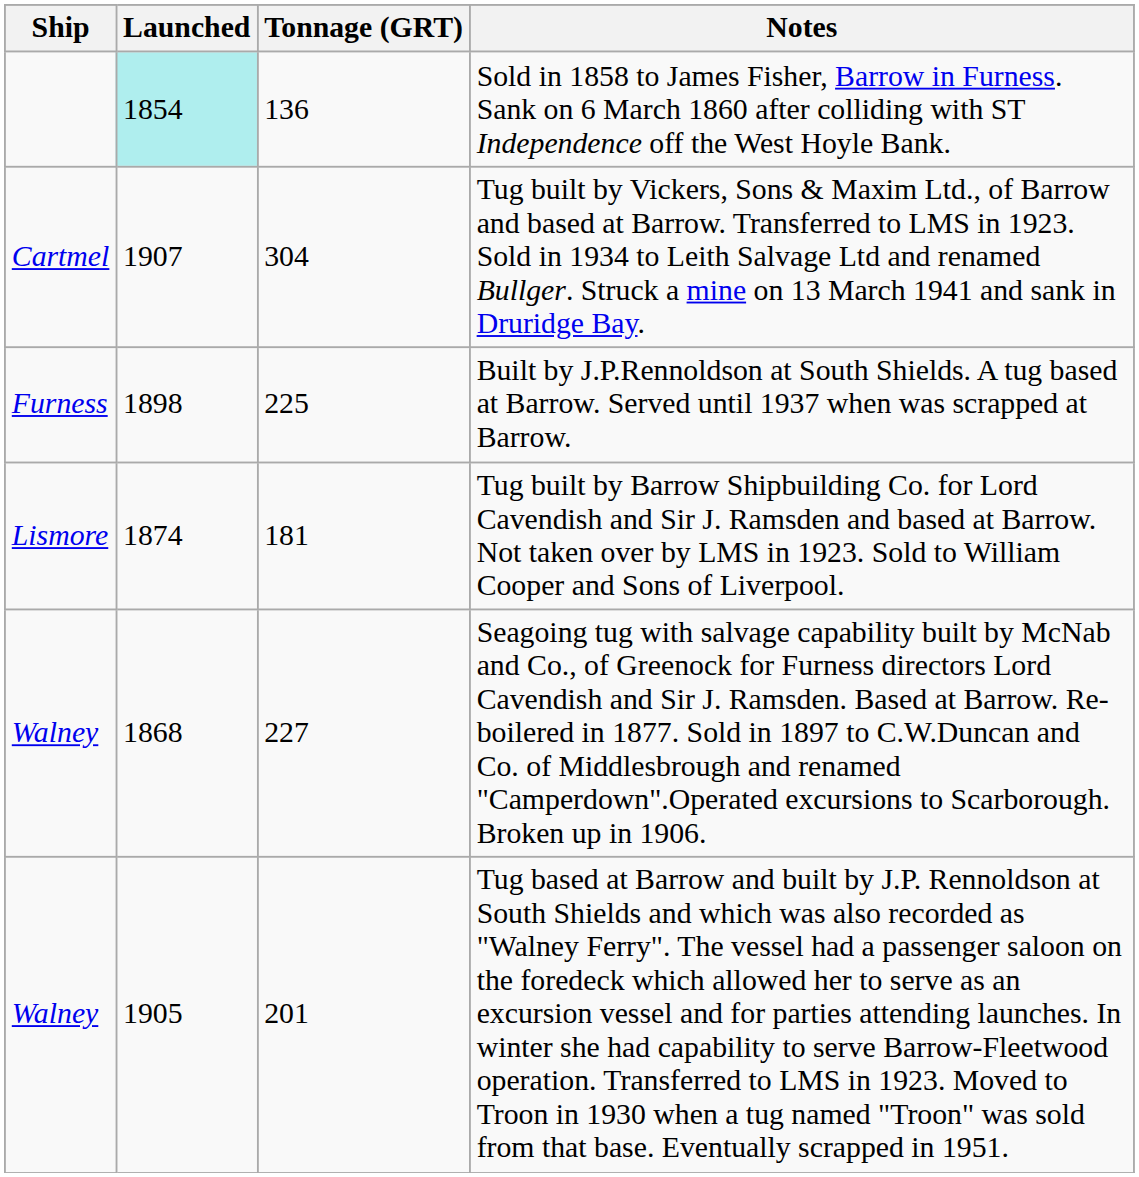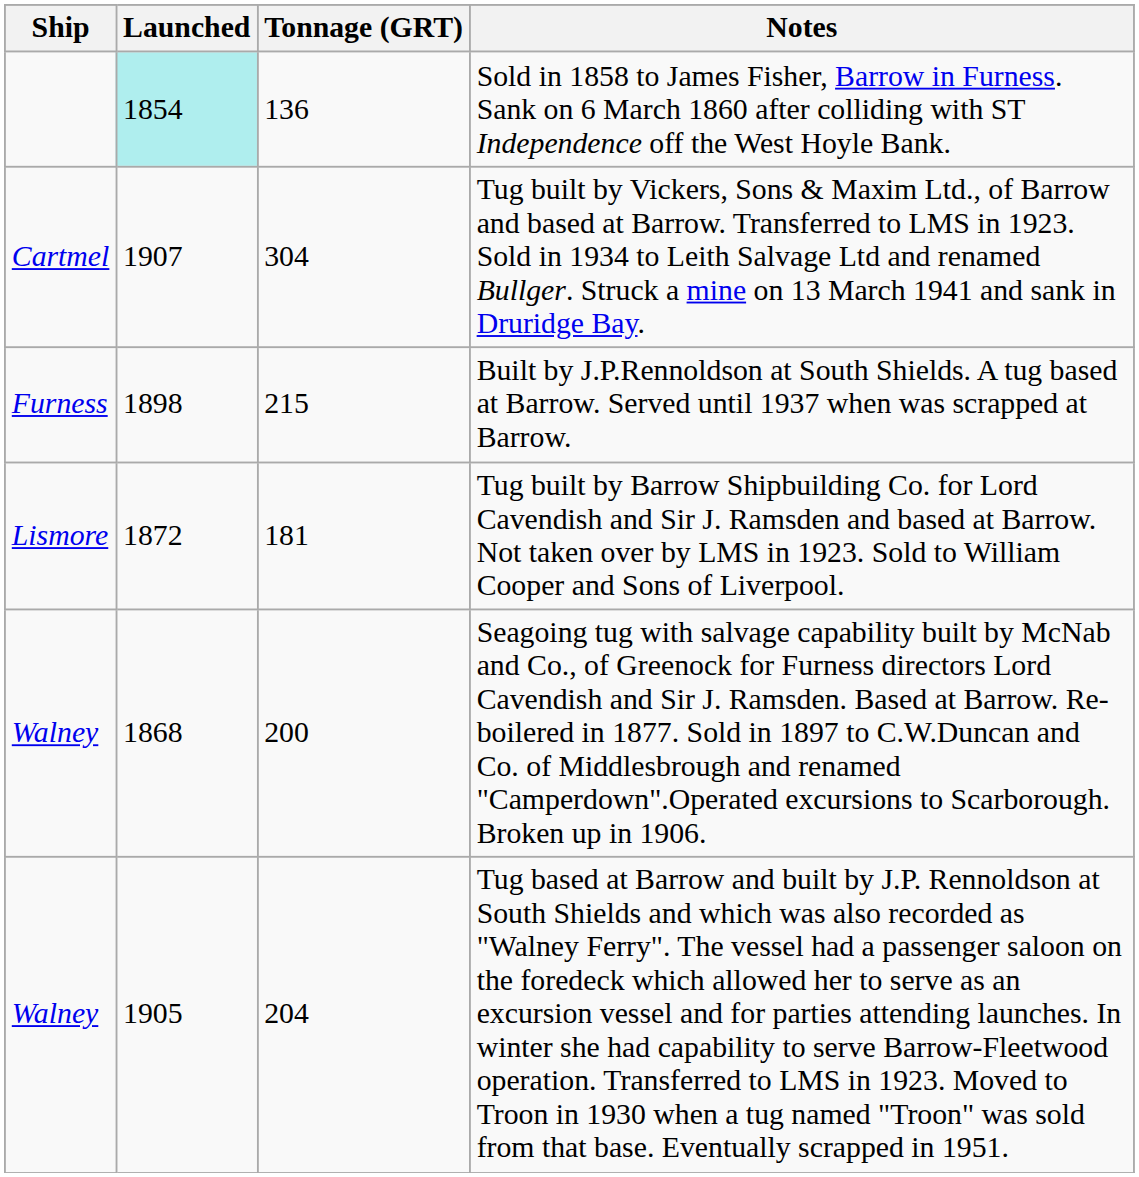(286, 404) 225 -> (286, 404) 215
(153, 534) 1874 -> (153, 534) 1872
(286, 732) 227 -> (286, 732) 200
(286, 1014) 201 -> (286, 1014) 204
